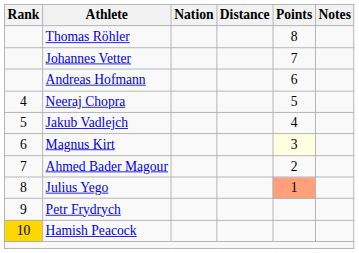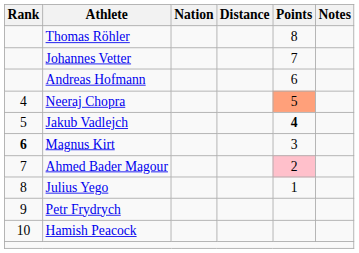(294, 101) no background -> (294, 101) lightsalmon background
(294, 123) normal -> (294, 123) bold
(23, 144) normal -> (23, 144) bold
(294, 144) lightyellow background -> (294, 144) no background
(294, 166) no background -> (294, 166) pink background
(294, 187) lightsalmon background -> (294, 187) no background
(23, 230) gold background -> (23, 230) no background
